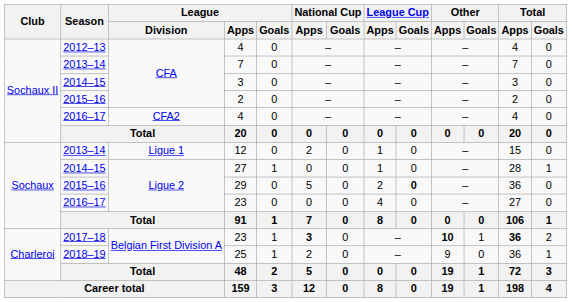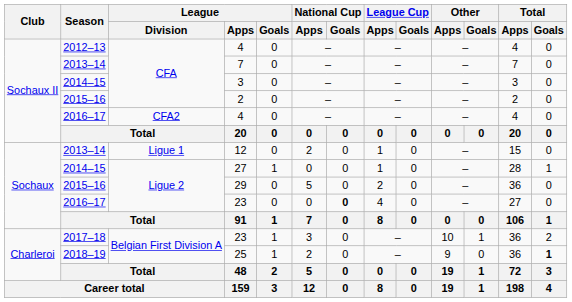(414, 185) bold -> (414, 185) normal
(345, 202) normal -> (345, 202) bold
(309, 237) bold -> (309, 237) normal
(448, 237) bold -> (448, 237) normal
(515, 237) bold -> (515, 237) normal
(549, 254) normal -> (549, 254) bold
